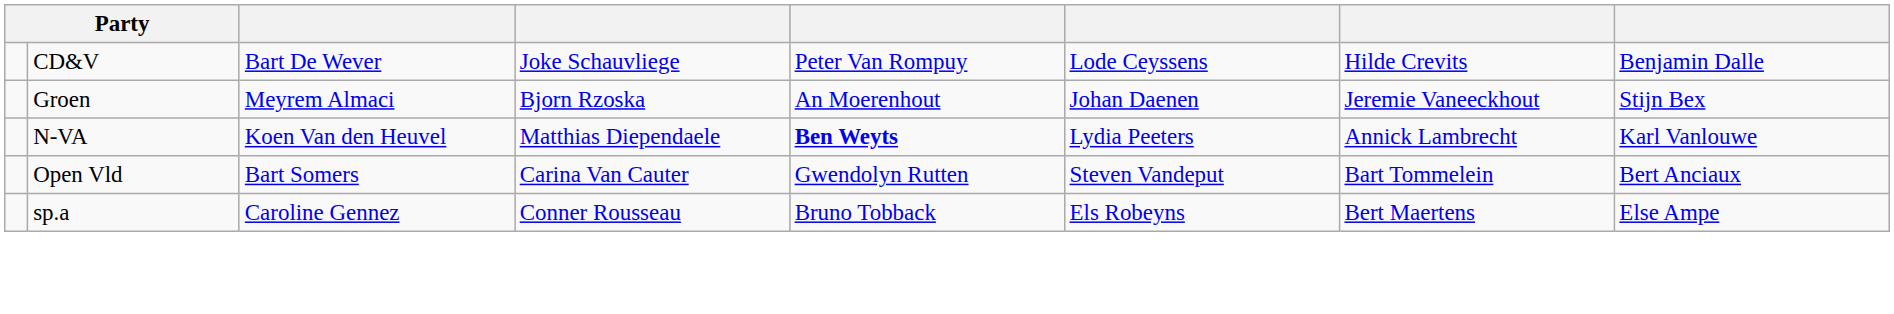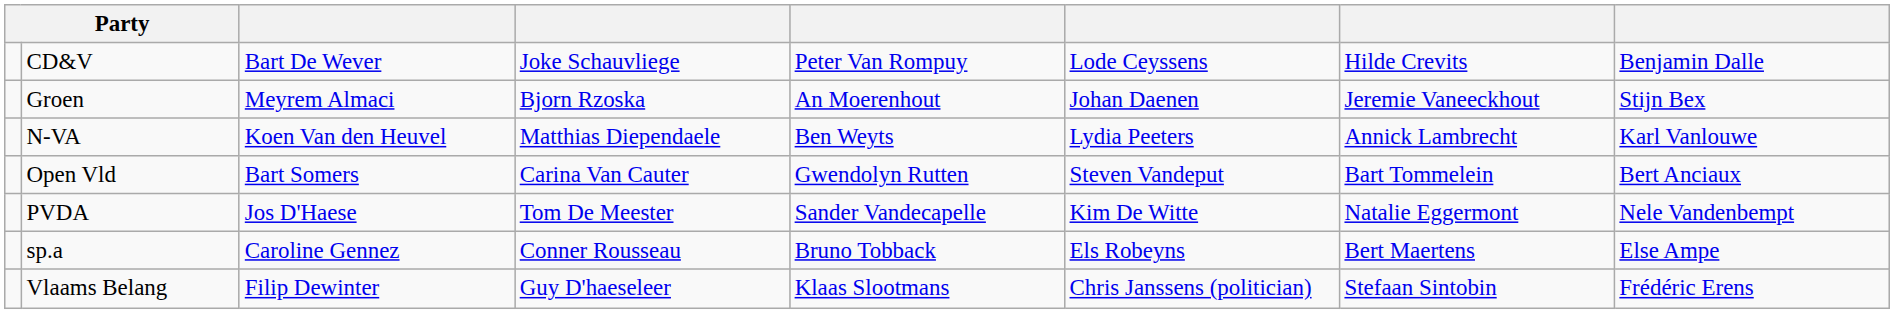(846, 137) bold -> (844, 137) normal
+ row: (58, 212)
+ row: (97, 288)
